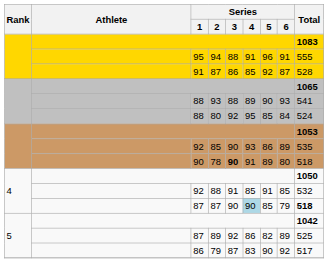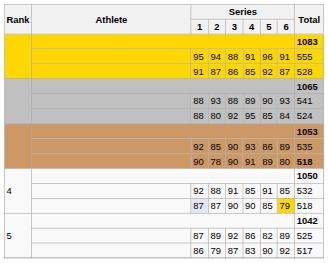(233, 161) bold -> (233, 161) normal
(305, 161) normal -> (305, 161) bold
(199, 206) no background -> (199, 206) lavender background
(250, 206) lightblue background -> (250, 206) no background
(285, 206) no background -> (285, 206) gold background
(305, 206) bold -> (305, 206) normal
